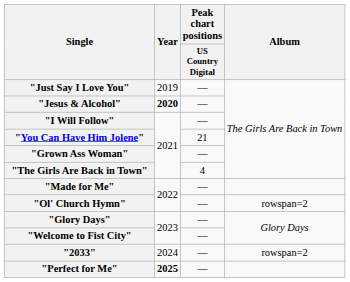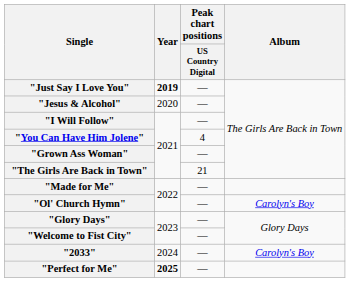(168, 87) normal -> (168, 87) bold
(168, 104) bold -> (168, 104) normal
(202, 137) 21 -> (202, 137) 4
(202, 170) 4 -> (202, 170) 21
(285, 203) rowspan=2 -> (285, 203) Carolyn's Boy
(285, 252) rowspan=2 -> (285, 252) Carolyn's Boy
